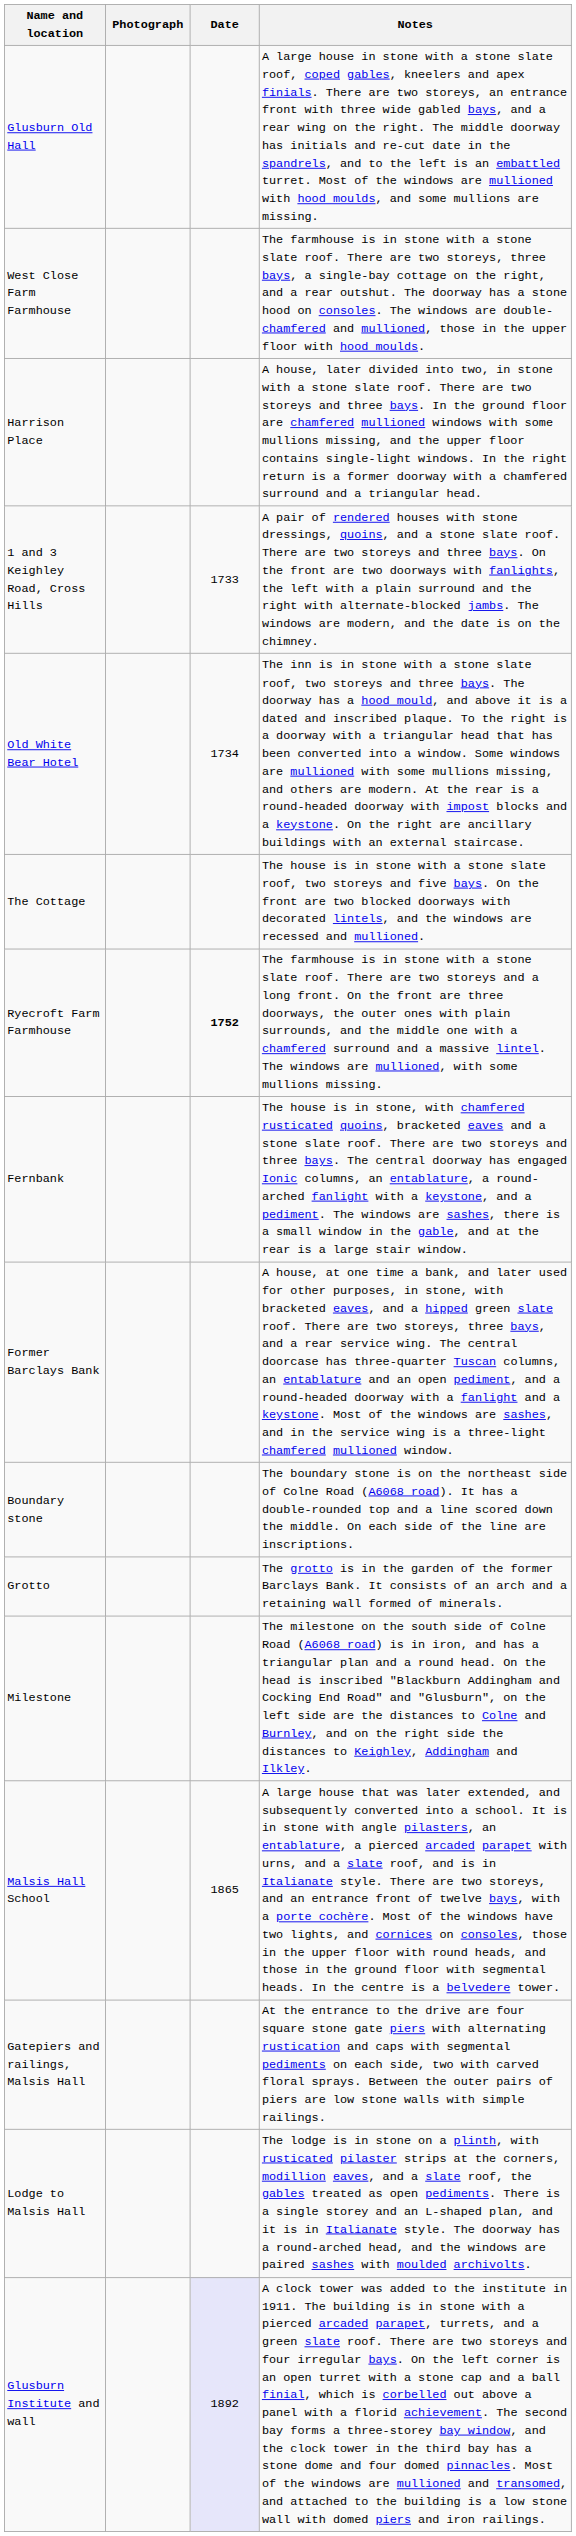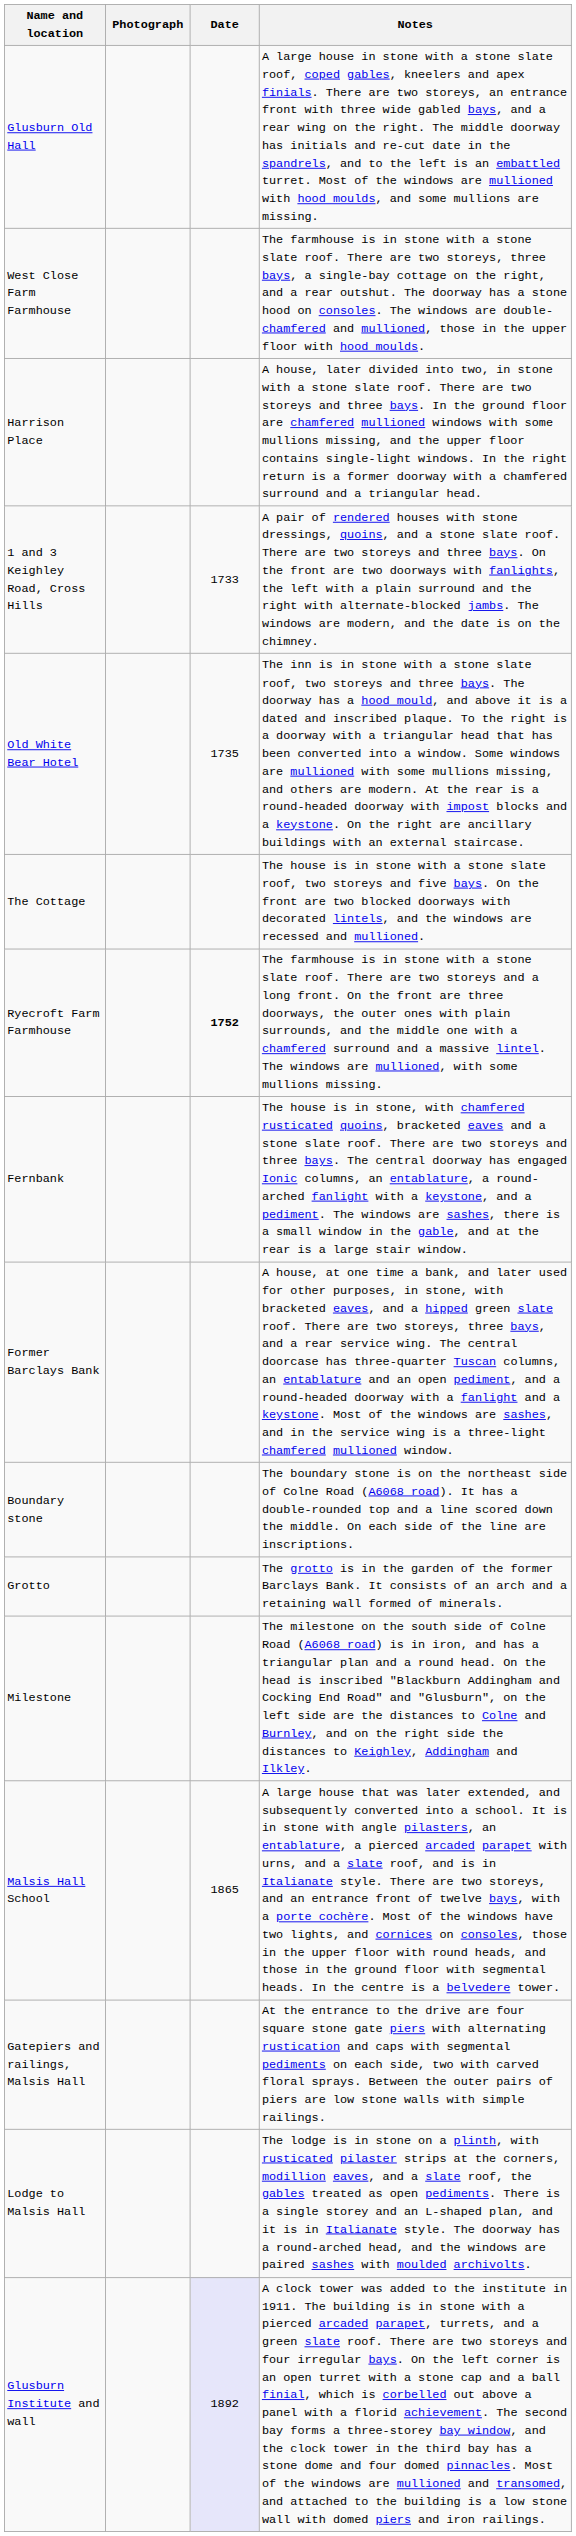(225, 754) 1734 -> (225, 754) 1735
